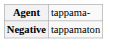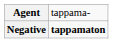(76, 29) normal -> (78, 29) bold
